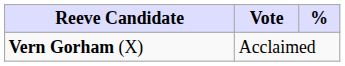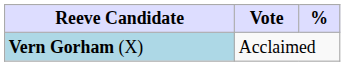(76, 46) no background -> (76, 46) lightblue background
